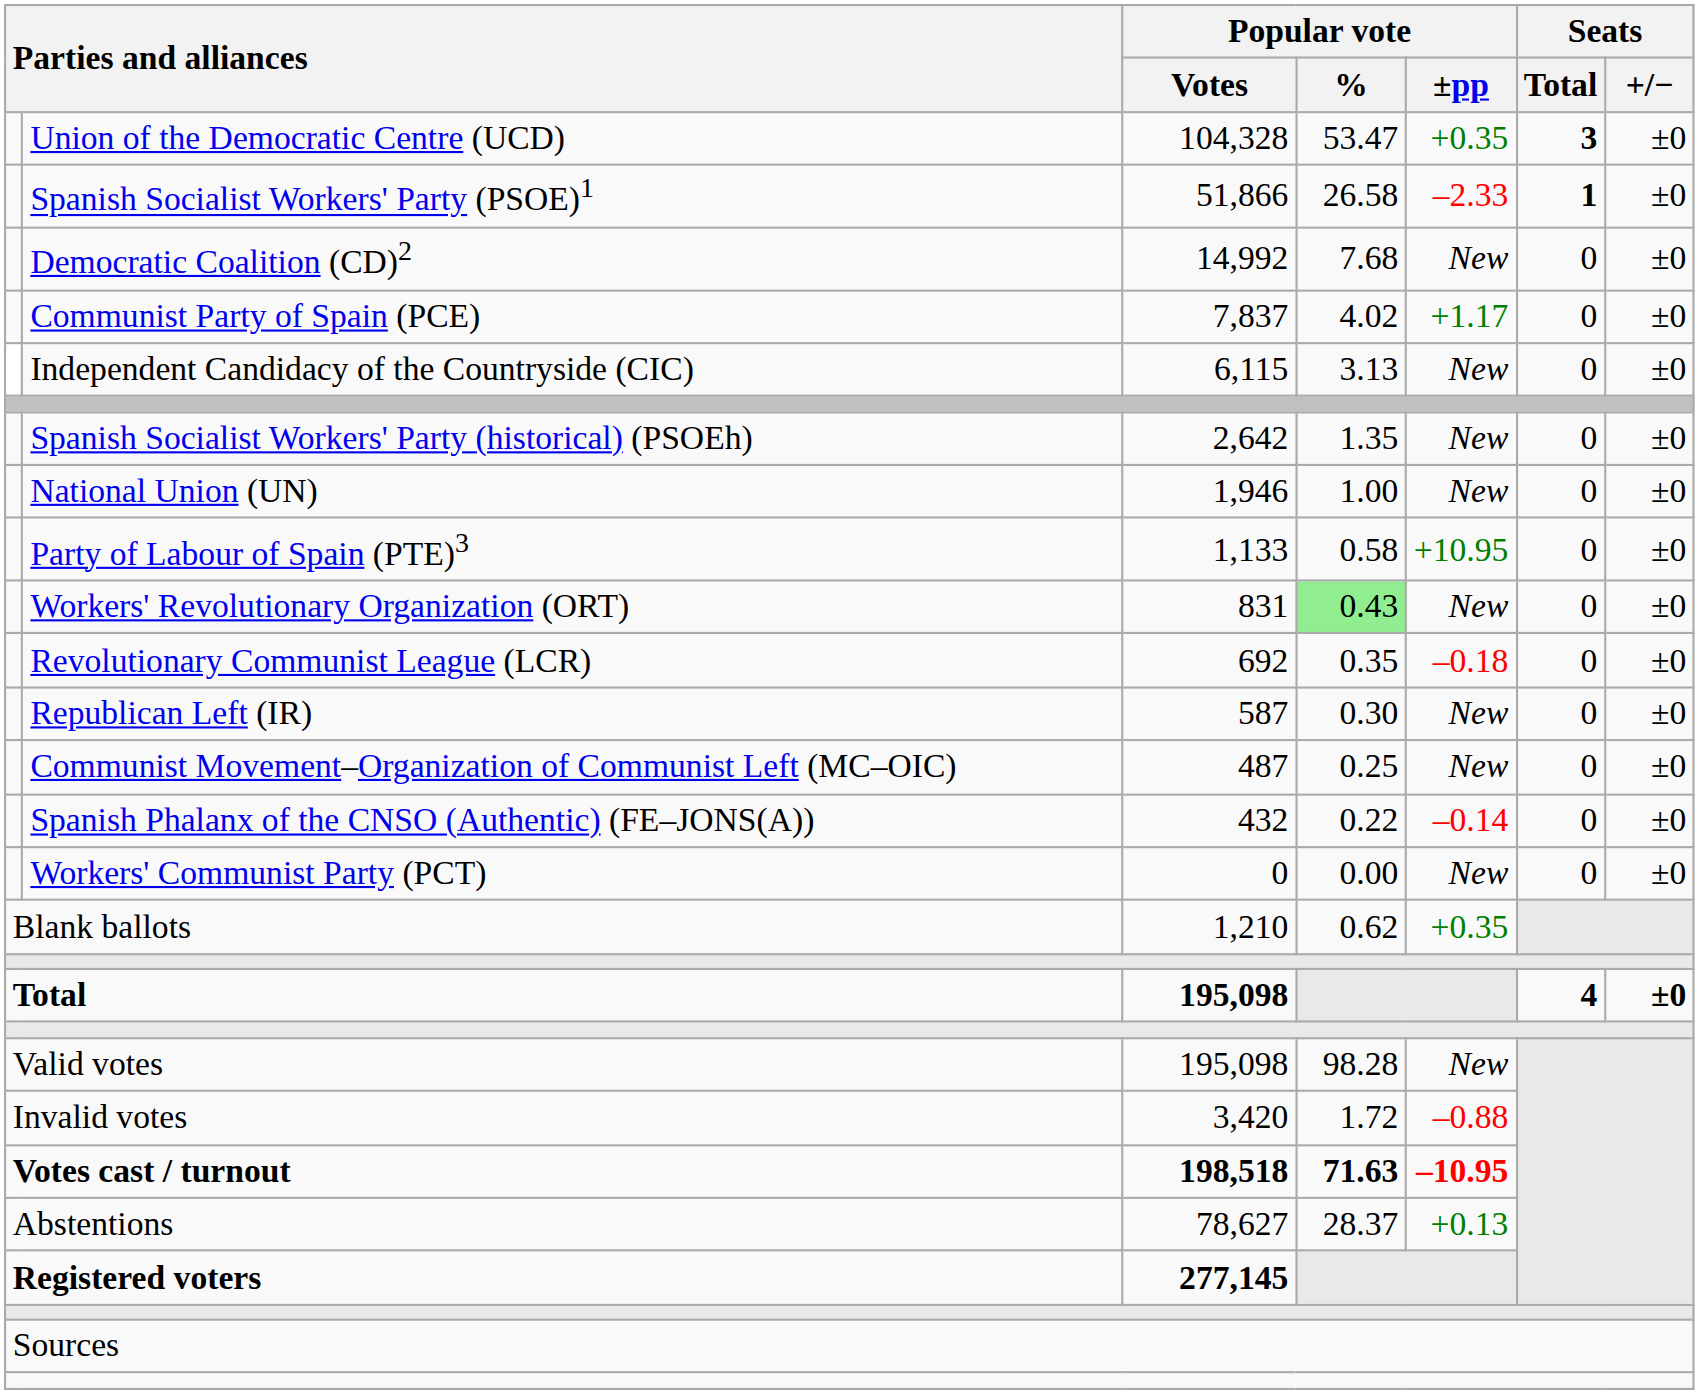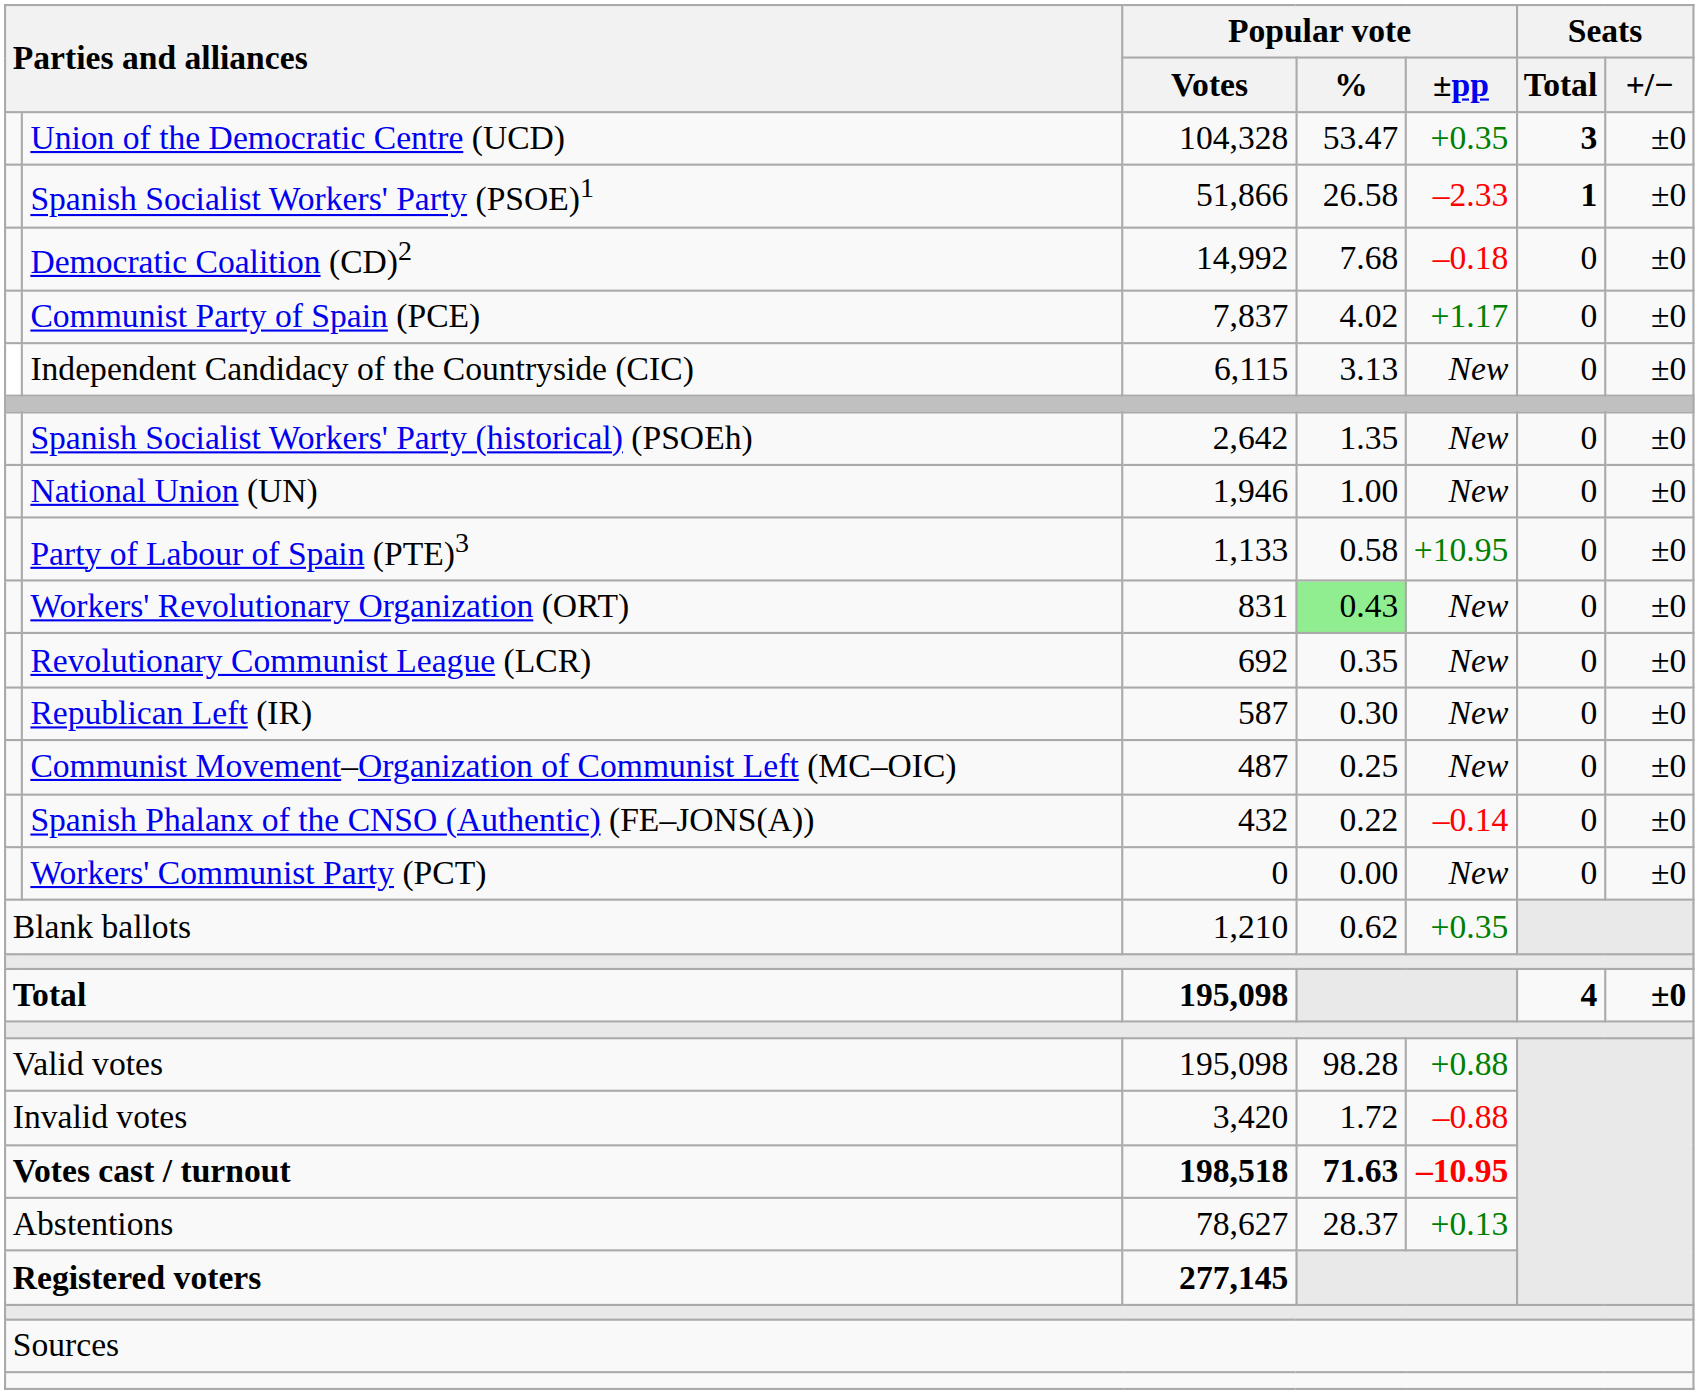(1478, 257) New -> (1471, 257) –0.18
(1471, 660) –0.18 -> (1478, 660) New
(1478, 1064) New -> (1469, 1064) +0.88
